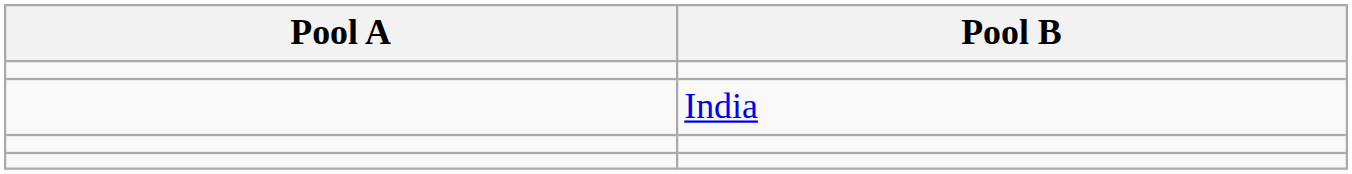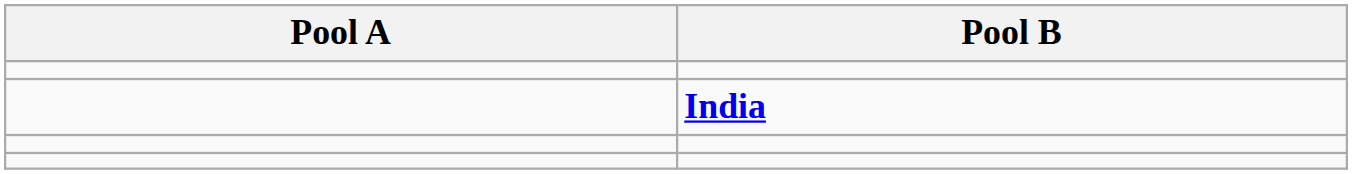(721, 106) normal -> (725, 106) bold
